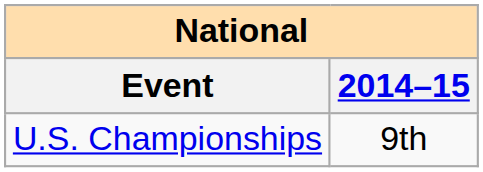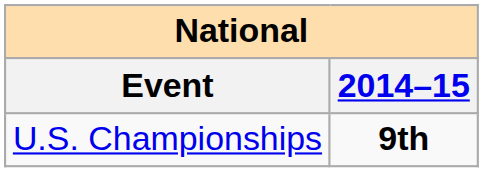(404, 138) normal -> (404, 138) bold
